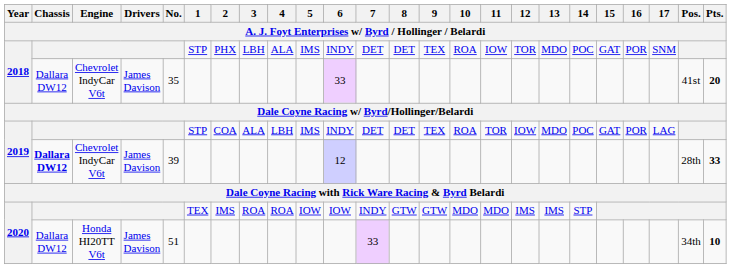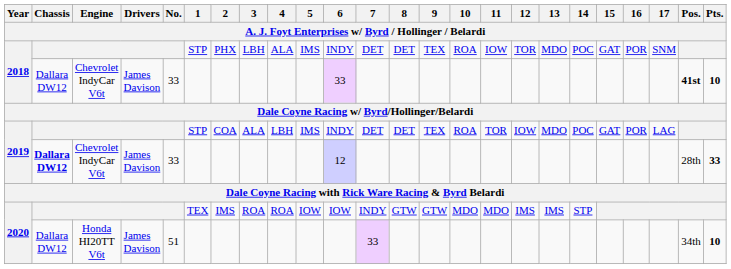(174, 80) 35 -> (174, 80) 33
(691, 80) normal -> (691, 80) bold
(715, 80) 20 -> (715, 80) 10
(174, 161) 39 -> (174, 161) 33
